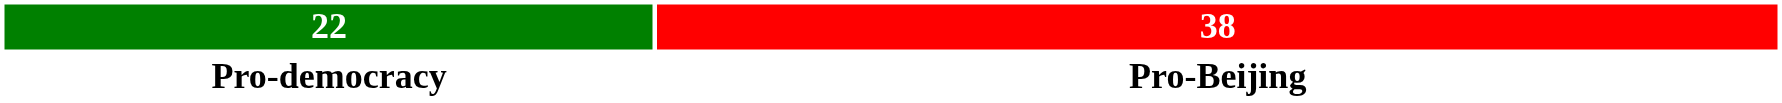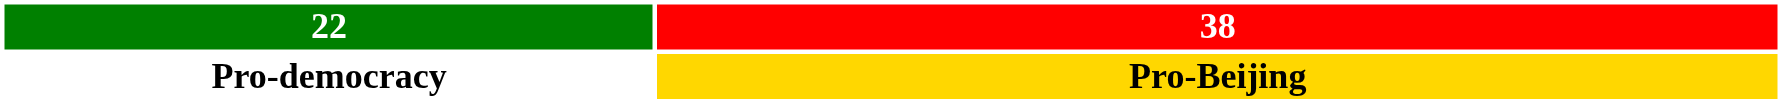(1218, 75) no background -> (1218, 75) gold background
